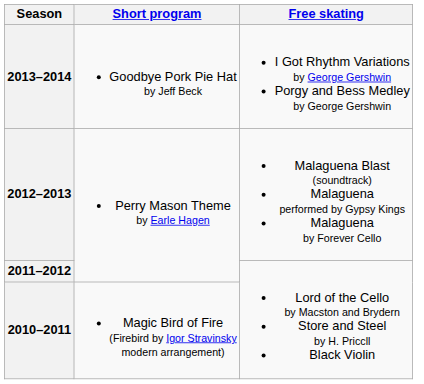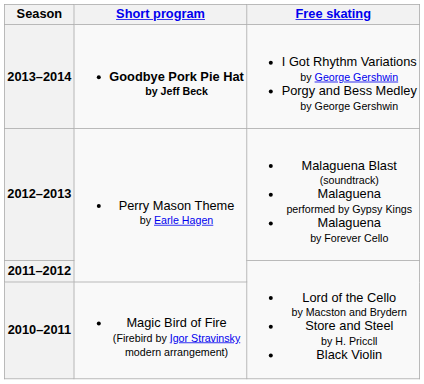(157, 84) normal -> (161, 84) bold
